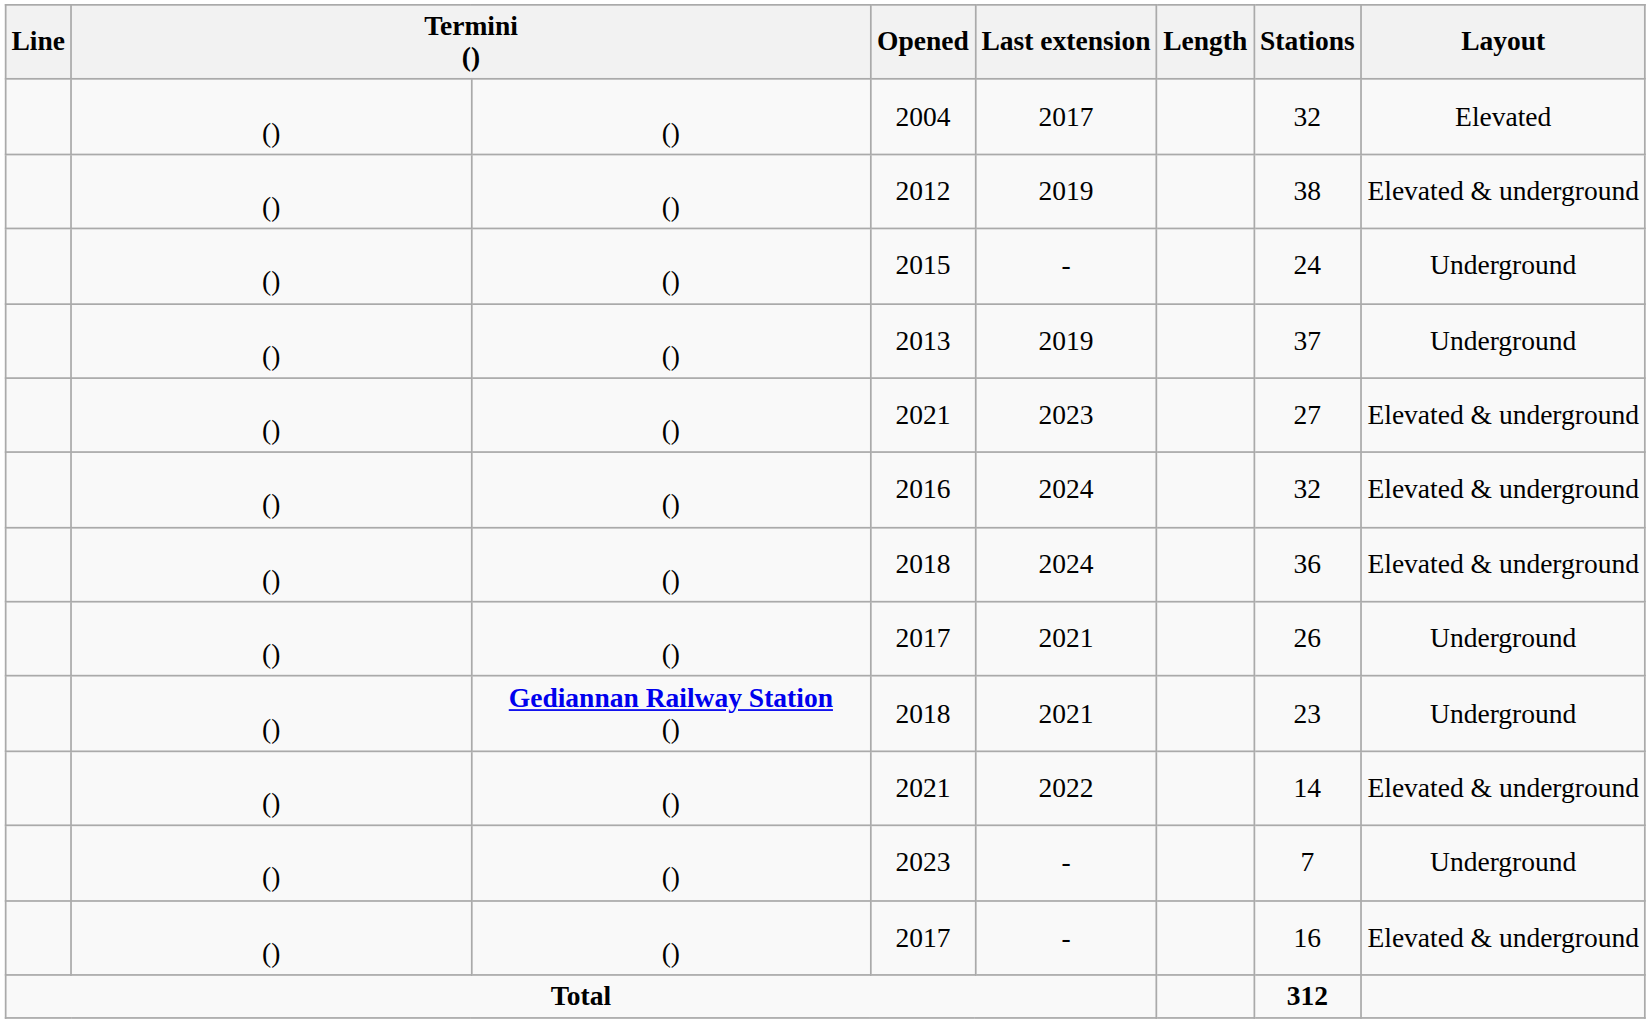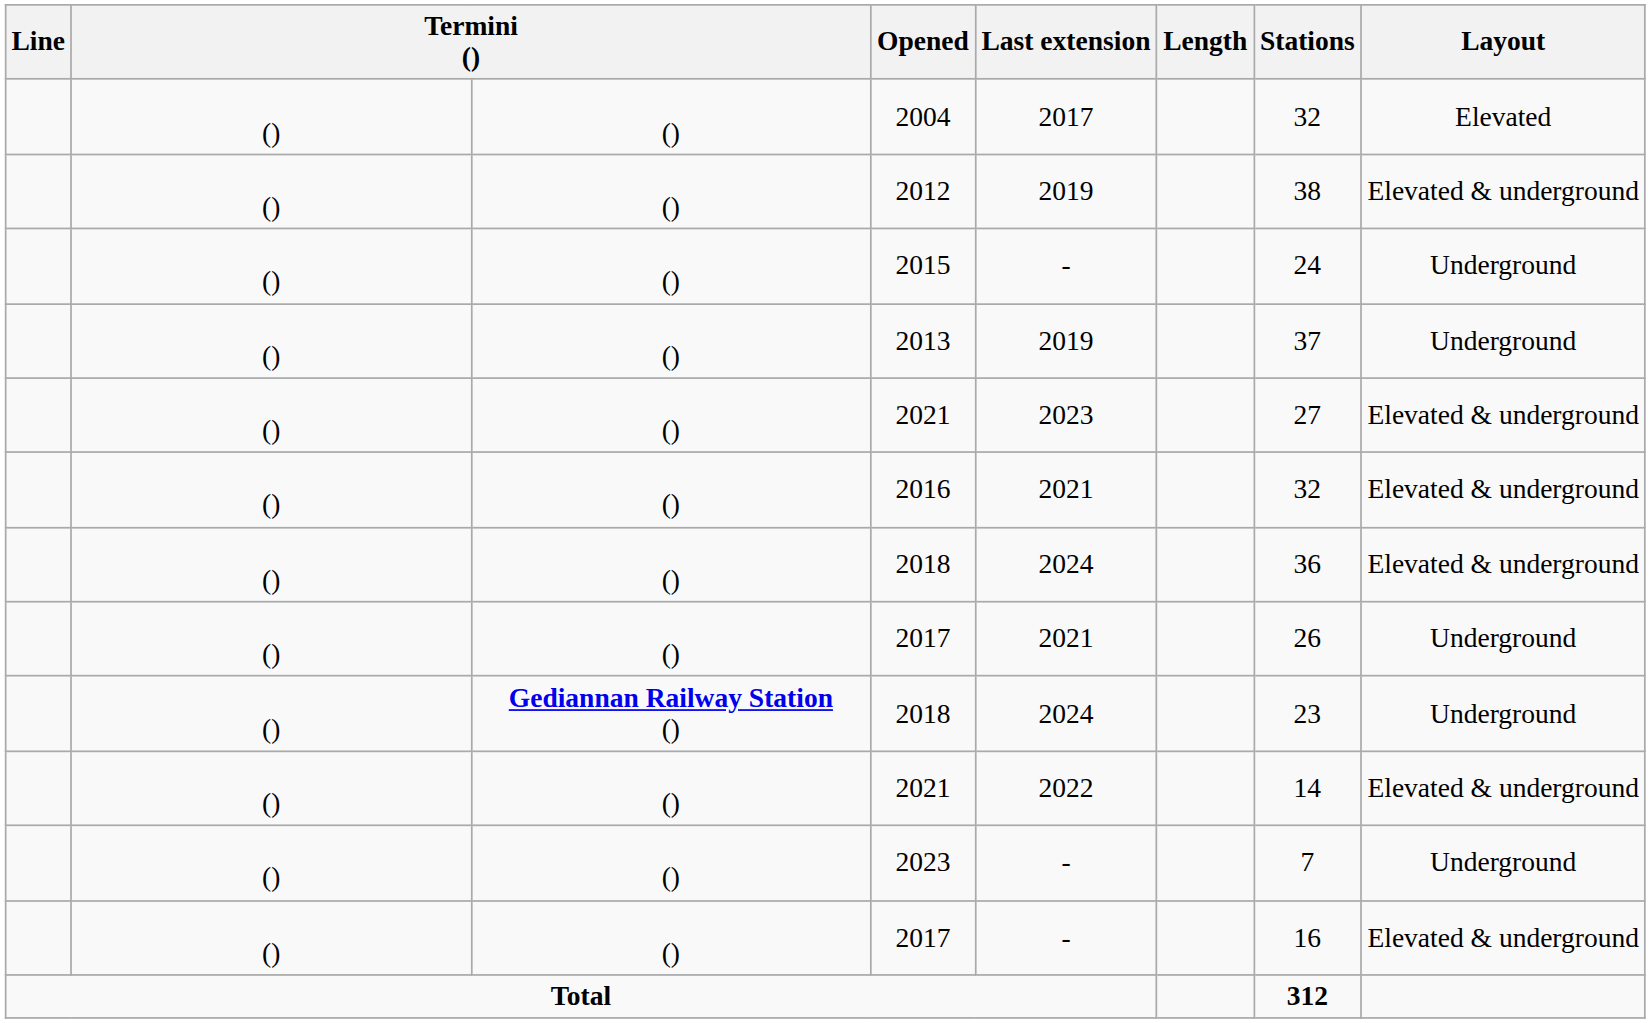(1066, 489) 2024 -> (1066, 489) 2021
(1066, 713) 2021 -> (1066, 713) 2024
